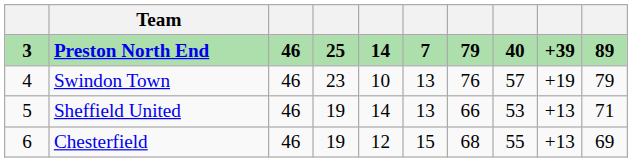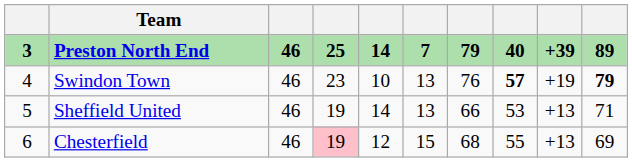(515, 80) normal -> (515, 80) bold
(605, 80) normal -> (605, 80) bold
(336, 141) no background -> (336, 141) pink background
